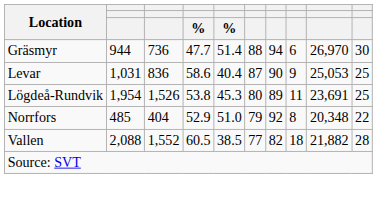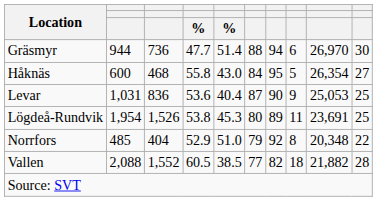+ row: (29, 73)
(198, 73) 58.6 -> (198, 95) 53.6
